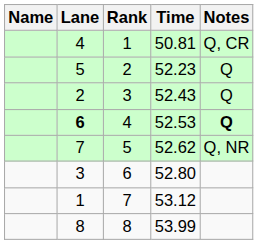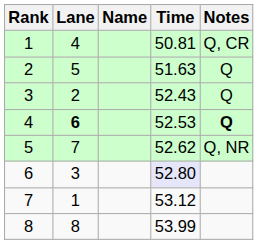columns swapped: (127, 17) <-> (31, 17)
(175, 69) 52.23 -> (175, 69) 51.63
(175, 174) no background -> (175, 174) lavender background
